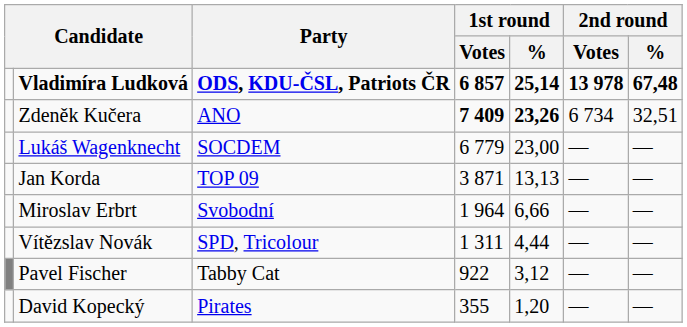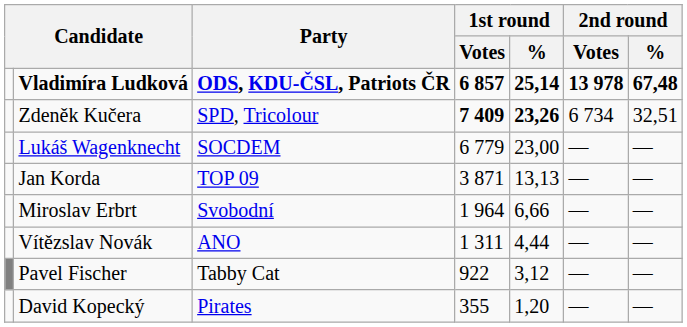(219, 115) ANO -> (258, 115) SPD, Tricolour
(258, 242) SPD, Tricolour -> (219, 242) ANO
